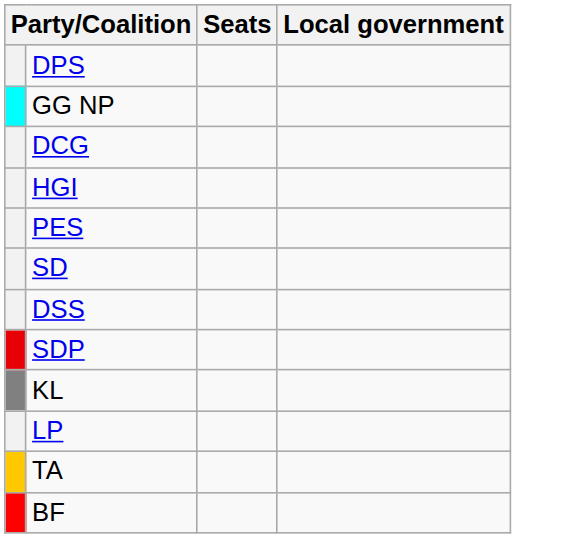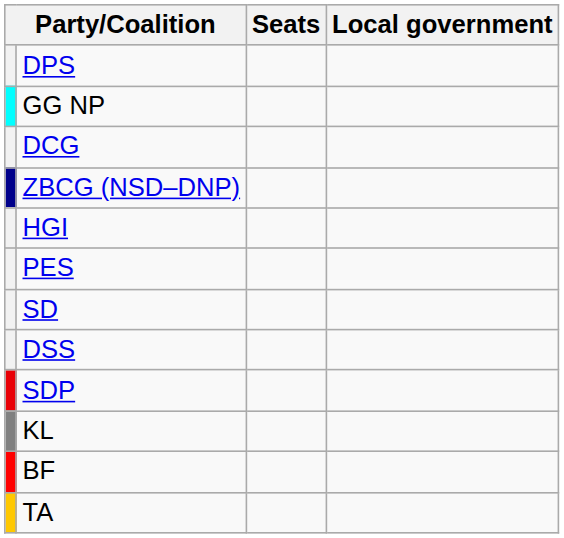+ row: (131, 187)
- row: (48, 430)
rows swapped: (48, 512) <-> (48, 471)
